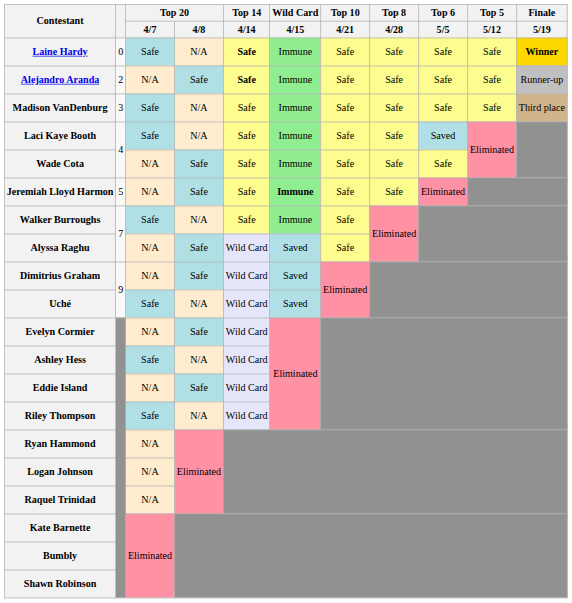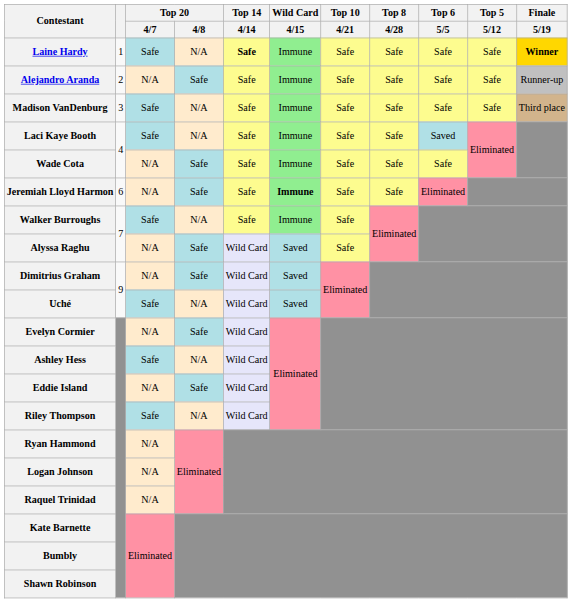(121, 52) 0 -> (121, 52) 1
(247, 80) bold -> (247, 80) normal
(121, 192) 5 -> (121, 192) 6
